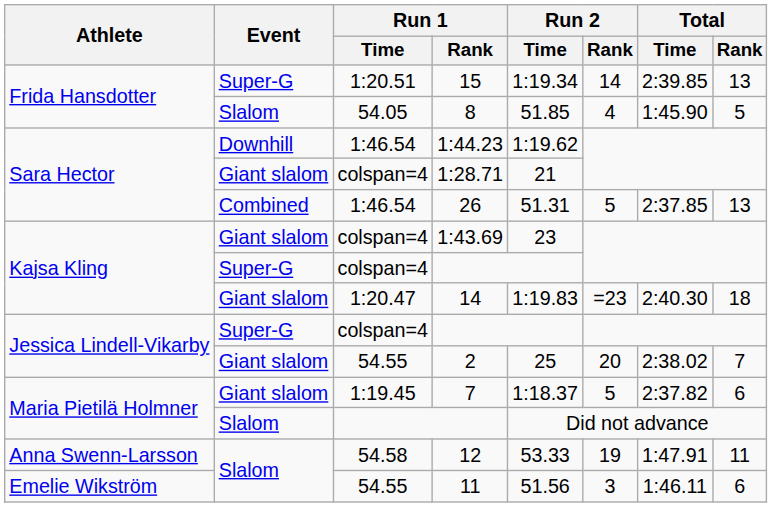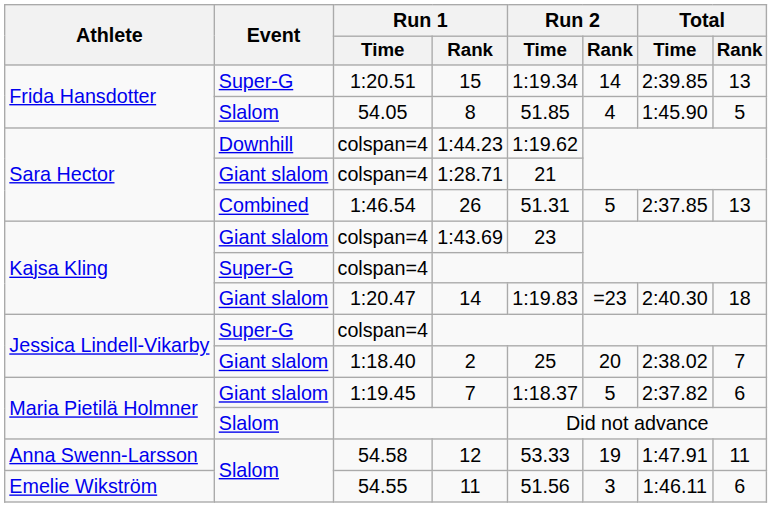(383, 144) 1:46.54 -> (383, 144) colspan=4
(383, 362) 54.55 -> (383, 362) 1:18.40
